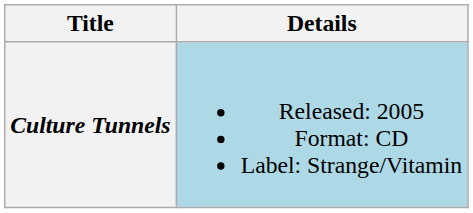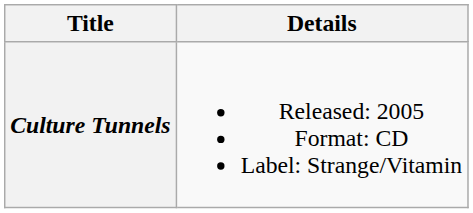(322, 138) lightblue background -> (322, 138) no background
